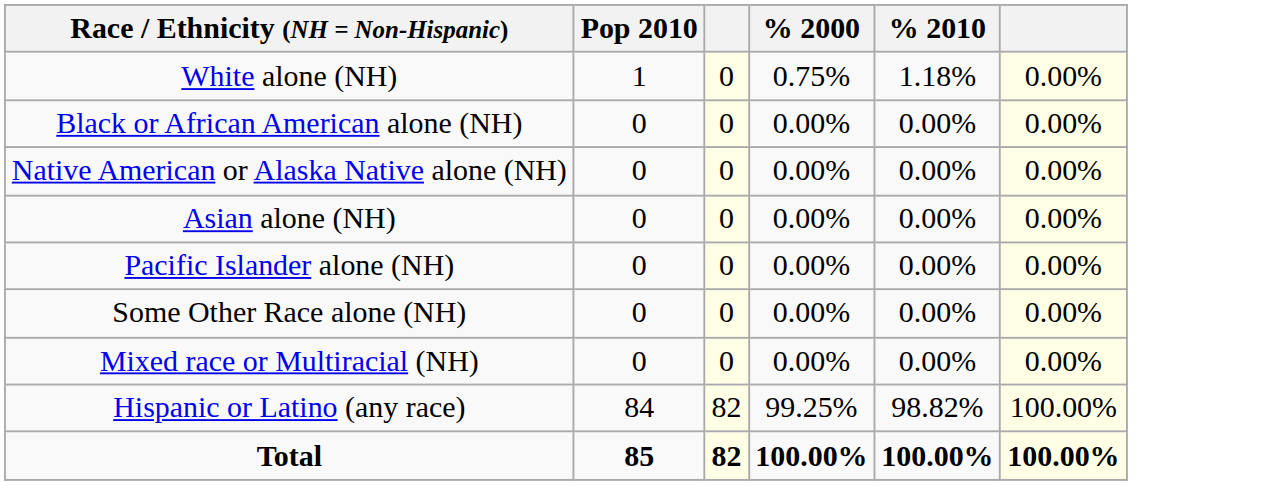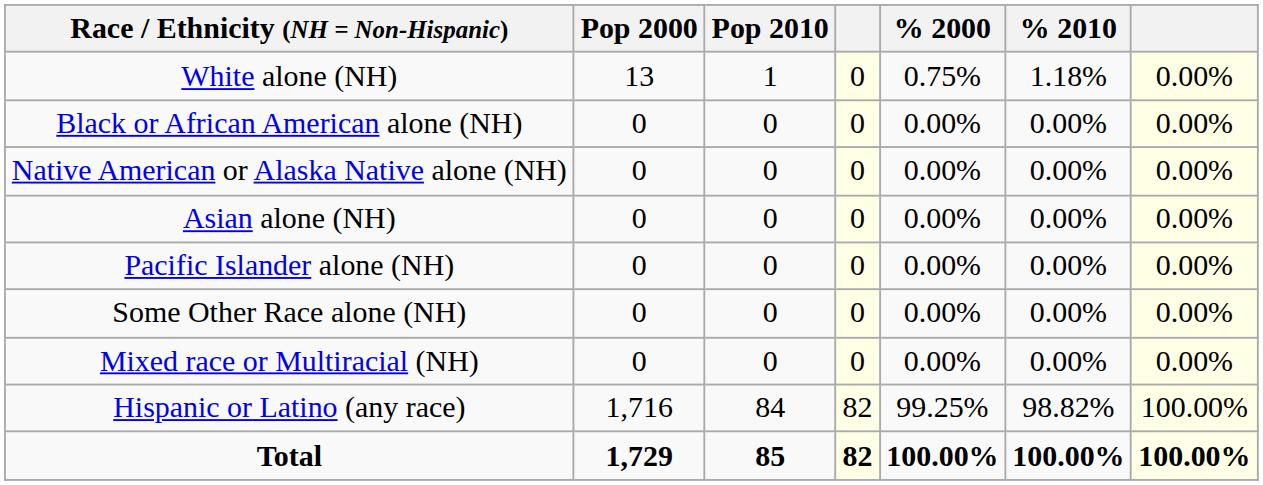+ column: (639, 28)
